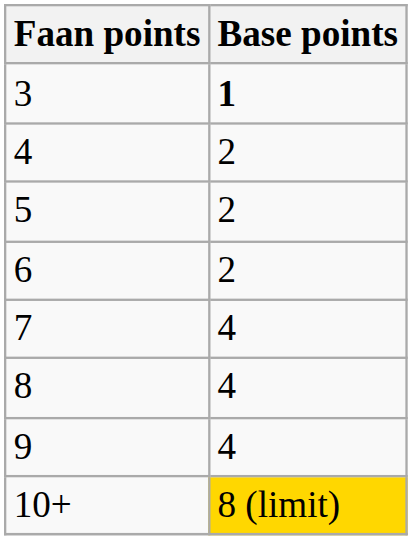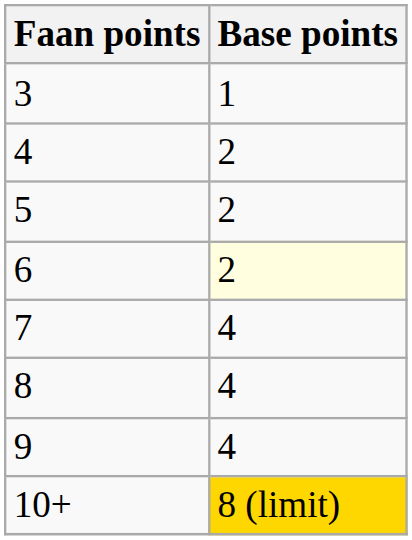(227, 92) bold -> (227, 92) normal
(227, 269) no background -> (227, 269) lightyellow background
